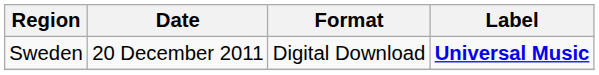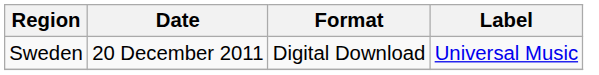(512, 52) bold -> (506, 52) normal
